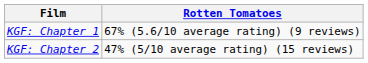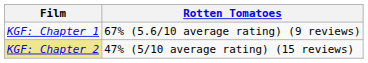(53, 49) no background -> (53, 49) khaki background
